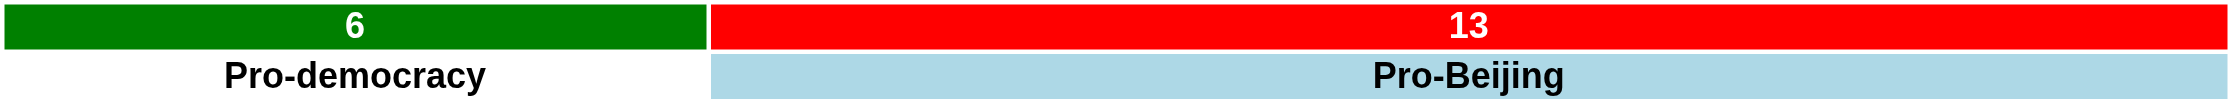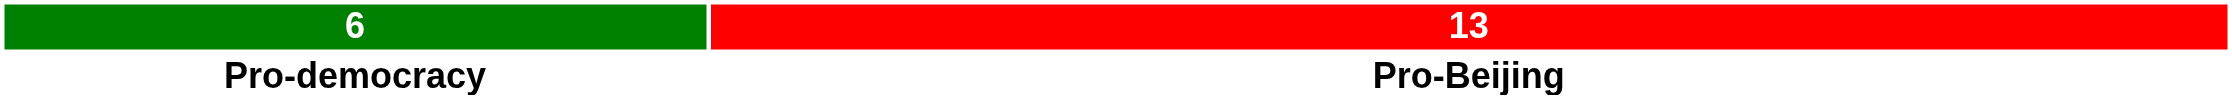(1469, 75) lightblue background -> (1469, 75) no background
